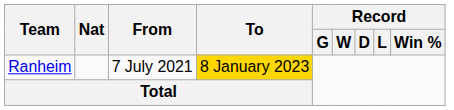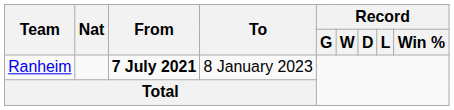(152, 67) normal -> (154, 67) bold
(255, 67) gold background -> (258, 67) no background
